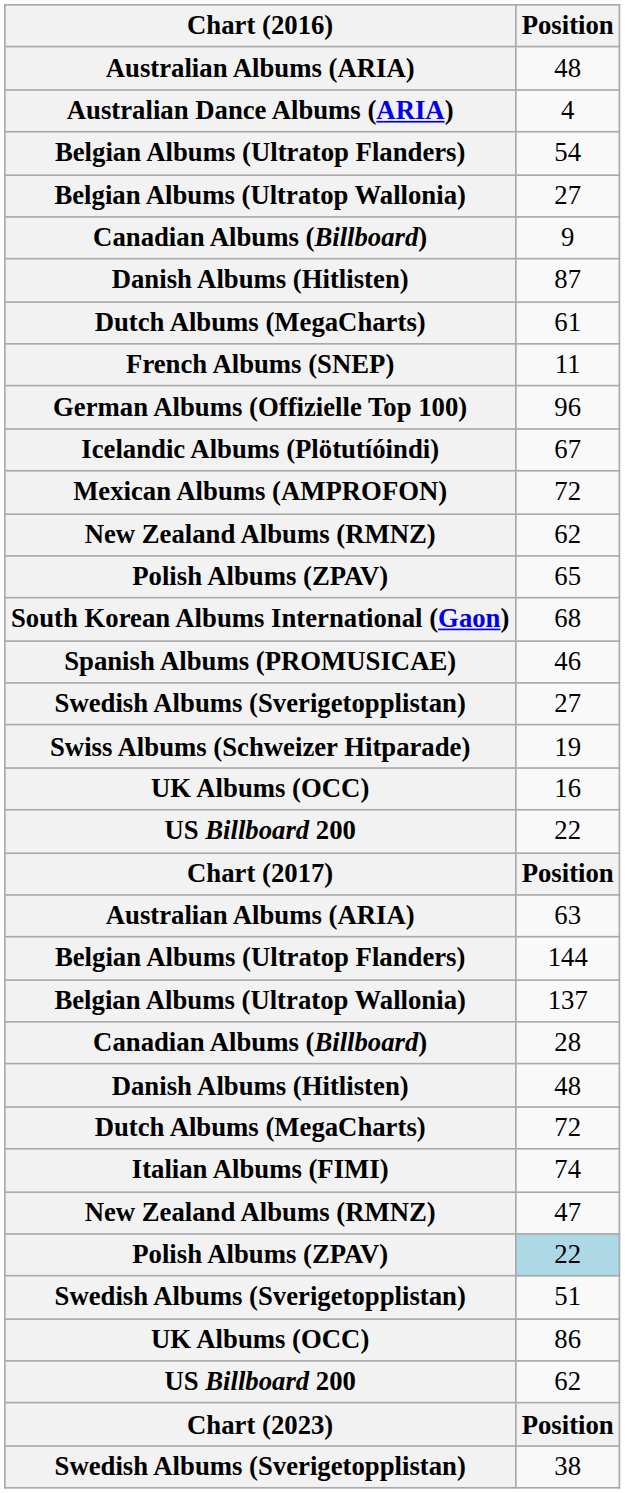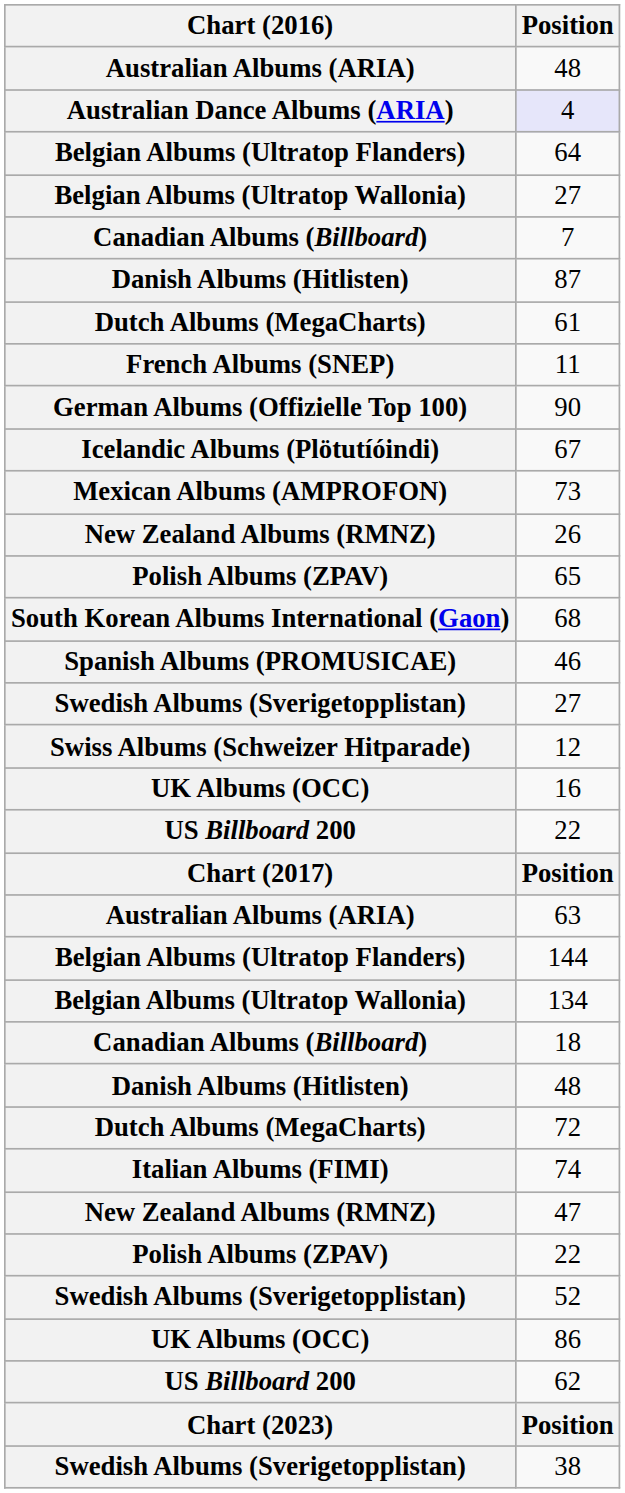(568, 110) no background -> (568, 110) lavender background
(568, 152) 54 -> (568, 152) 64
(568, 237) 9 -> (568, 237) 7
(568, 407) 96 -> (568, 407) 90
(568, 491) 72 -> (568, 491) 73
(568, 534) 62 -> (568, 534) 26
(568, 746) 19 -> (568, 746) 12
(568, 1000) 137 -> (568, 1000) 134
(568, 1042) 28 -> (568, 1042) 18
(568, 1254) lightblue background -> (568, 1254) no background
(568, 1296) 51 -> (568, 1296) 52
